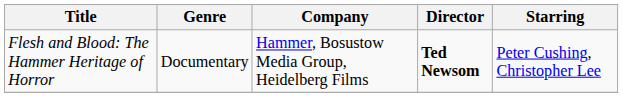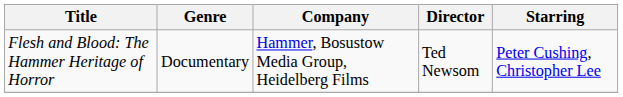(450, 61) bold -> (451, 61) normal
